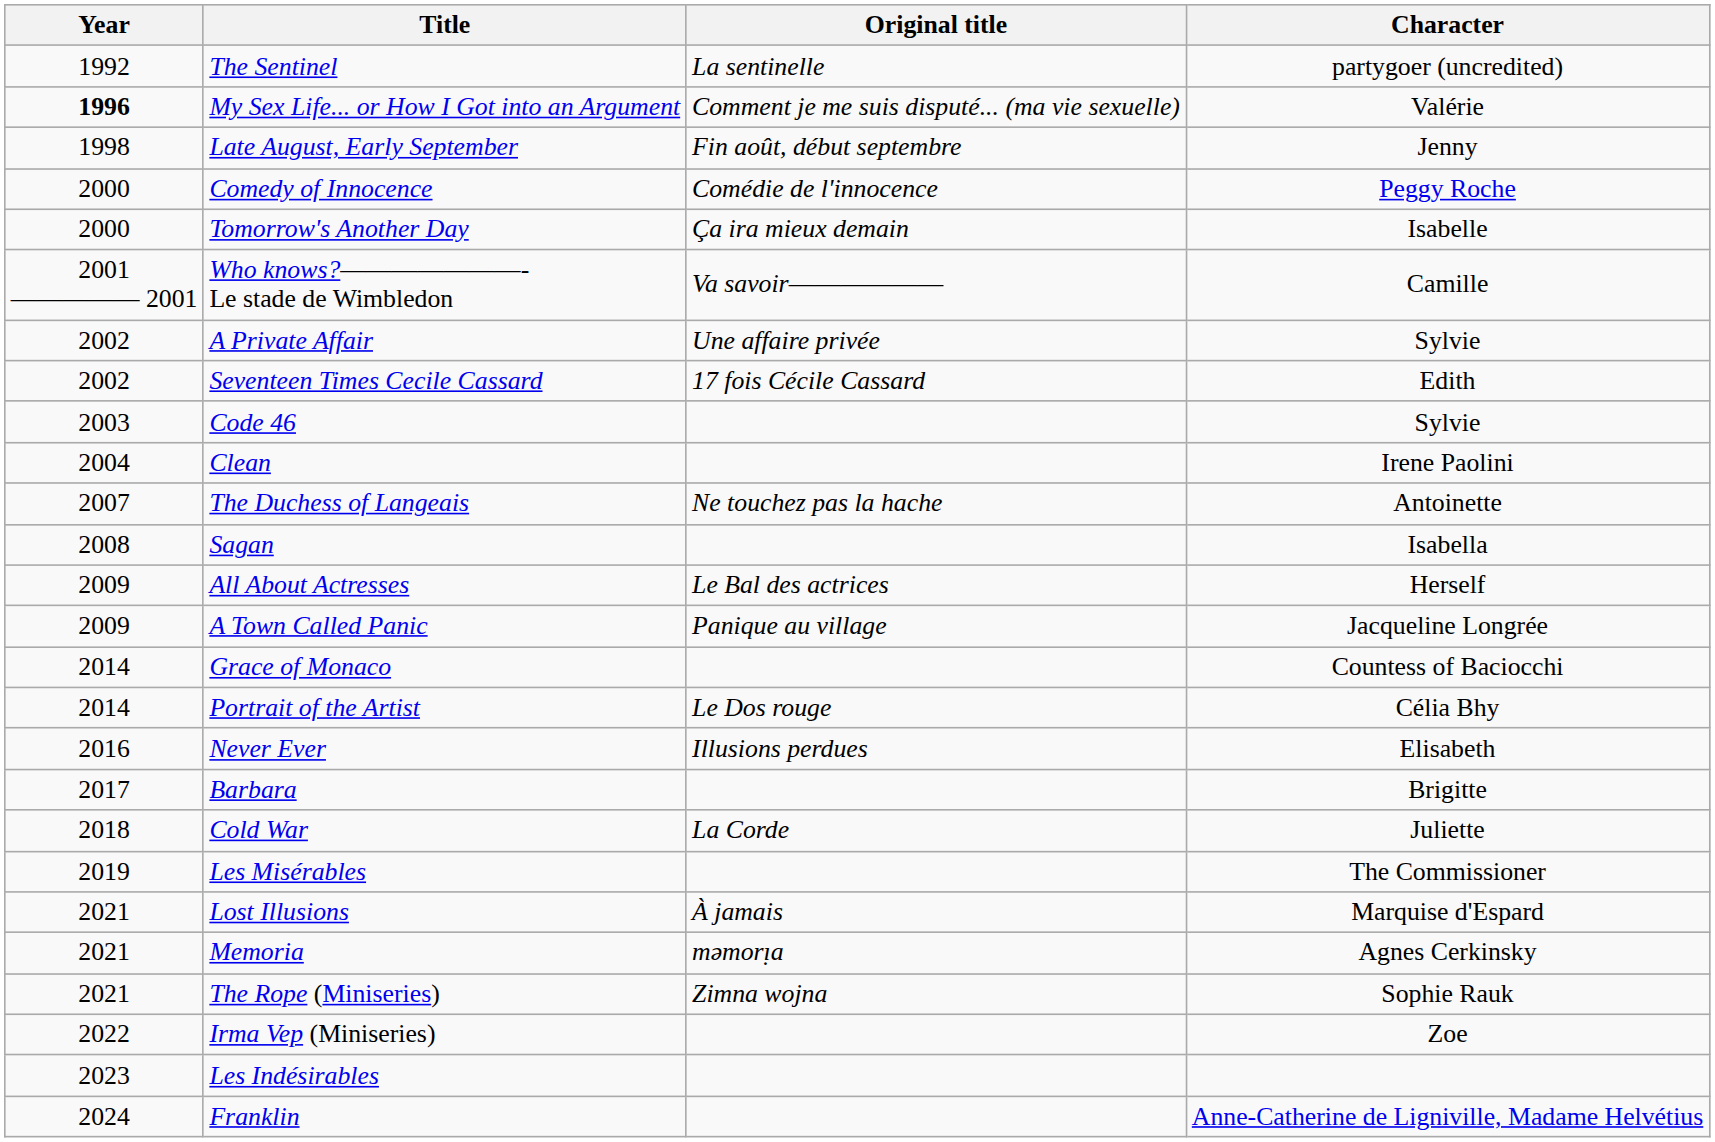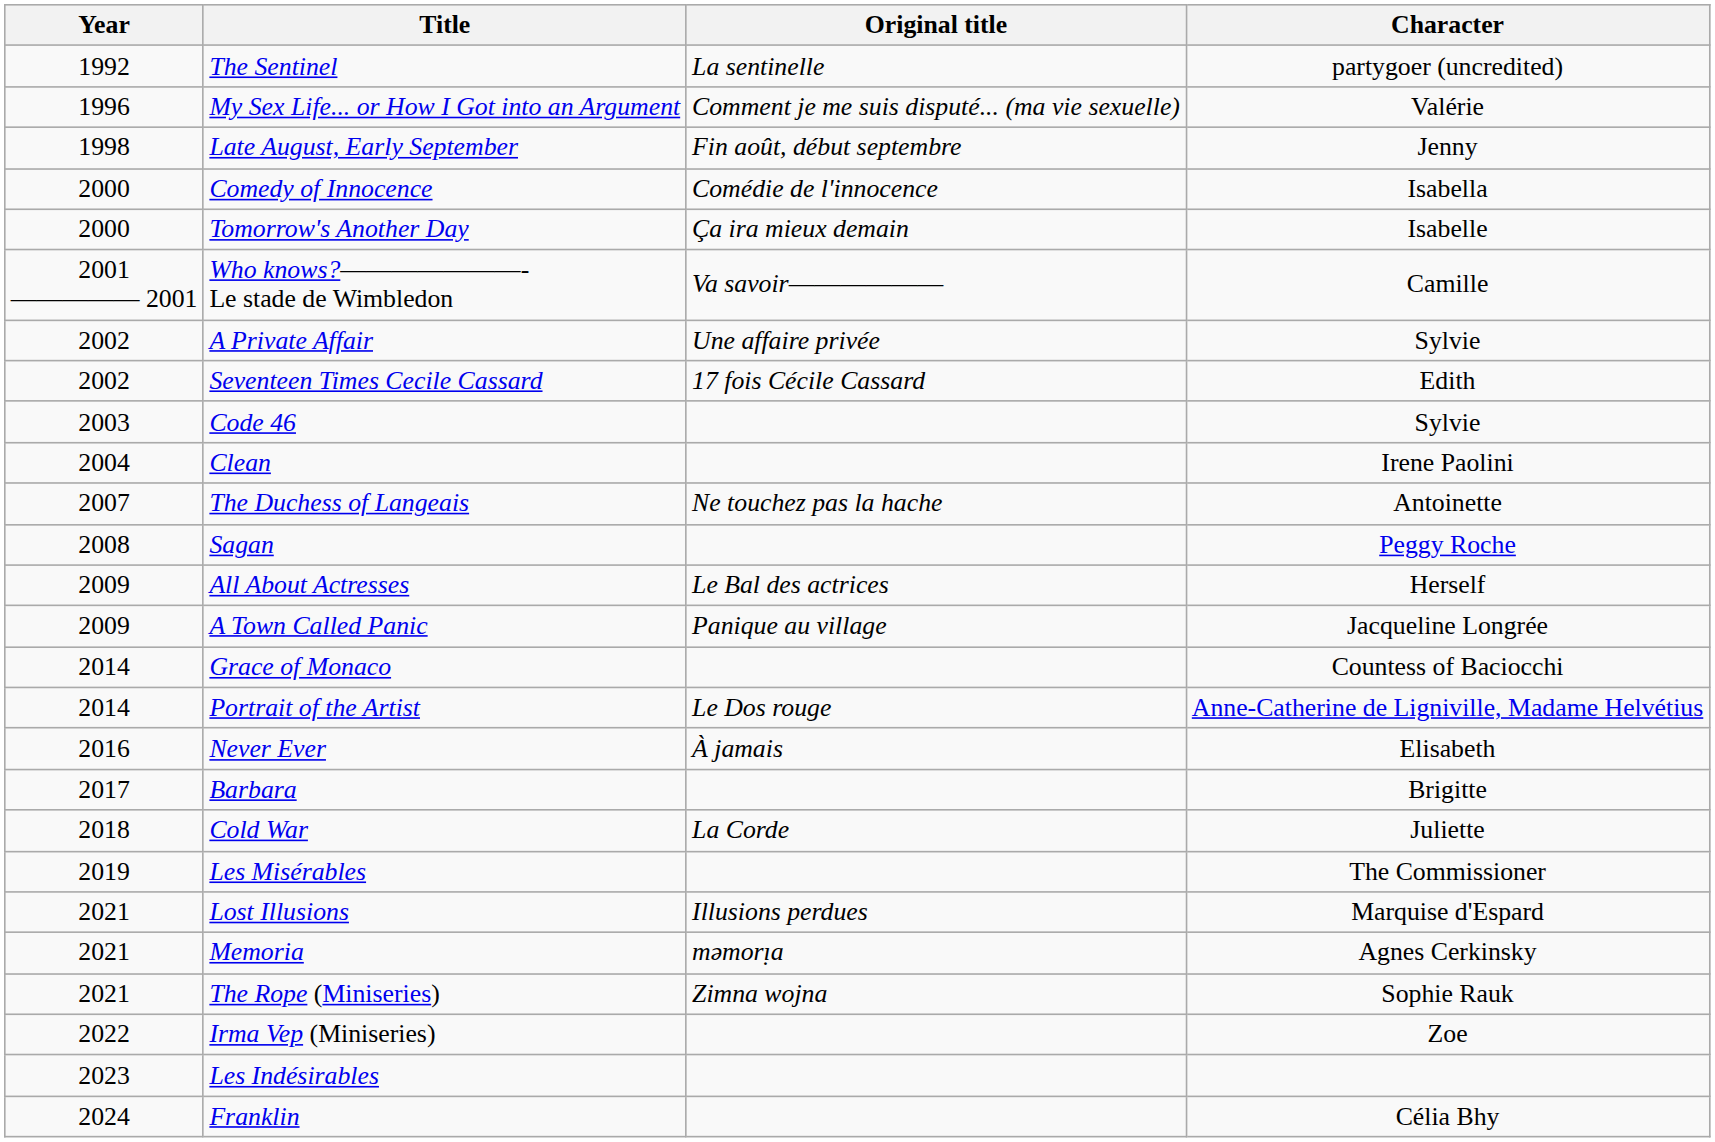(104, 106) bold -> (104, 106) normal
(1448, 188) Peggy Roche -> (1448, 188) Isabella
(1448, 544) Isabella -> (1448, 544) Peggy Roche
(1448, 707) Célia Bhy -> (1448, 707) Anne-Catherine de Ligniville, Madame Helvétius
(780, 748) Illusions perdues -> (737, 748) À jamais
(737, 911) À jamais -> (780, 911) Illusions perdues
(1448, 1116) Anne-Catherine de Ligniville, Madame Helvétius -> (1448, 1116) Célia Bhy
